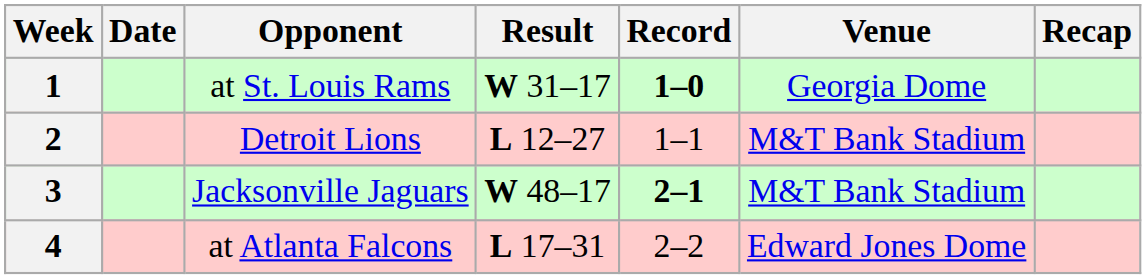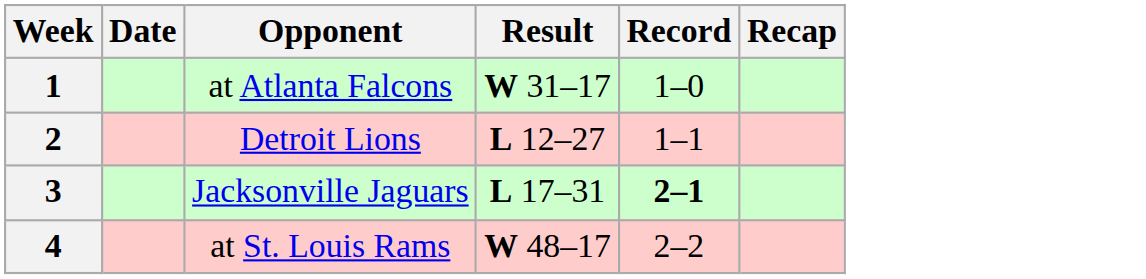- column: (887, 31)
(330, 84) at St. Louis Rams -> (330, 84) at Atlanta Falcons
(679, 84) bold -> (679, 84) normal
(548, 191) W 48–17 -> (548, 191) L 17–31
(330, 245) at Atlanta Falcons -> (330, 245) at St. Louis Rams
(548, 245) L 17–31 -> (548, 245) W 48–17
